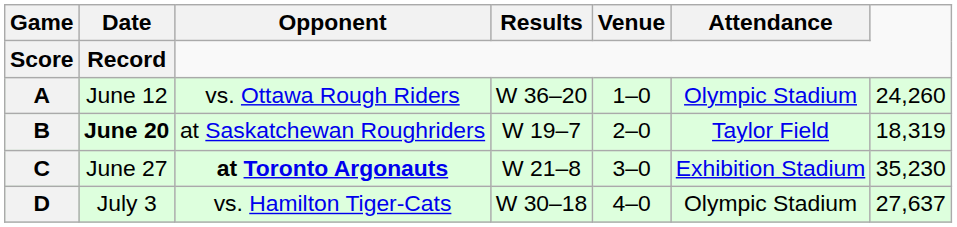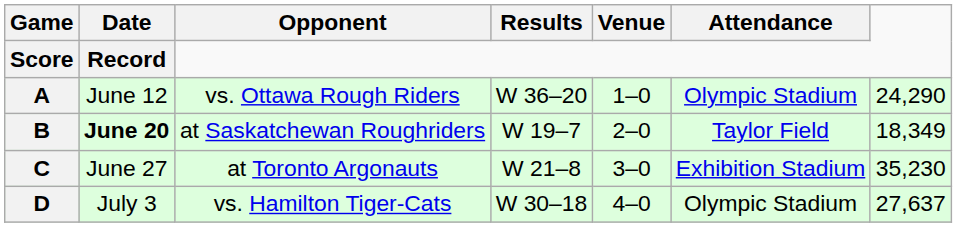(911, 95) 24,260 -> (911, 95) 24,290
(911, 131) 18,319 -> (911, 131) 18,349
(333, 167) bold -> (333, 167) normal
